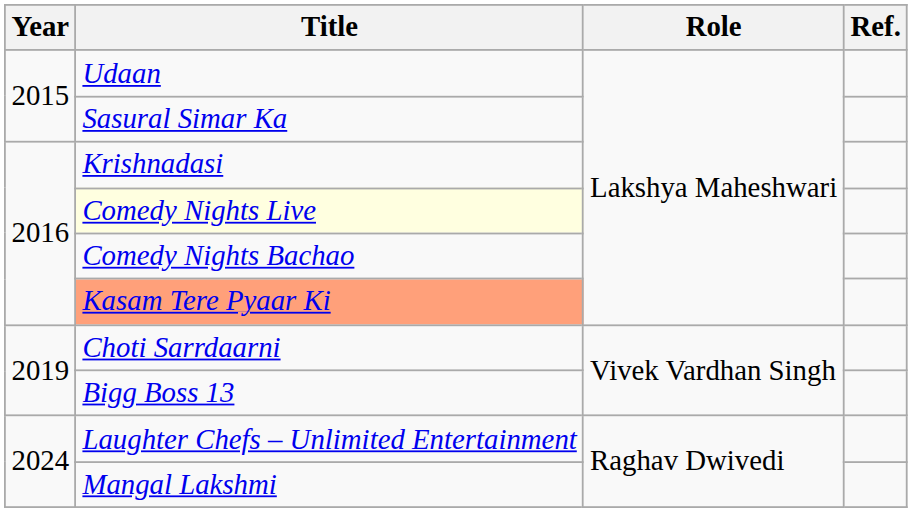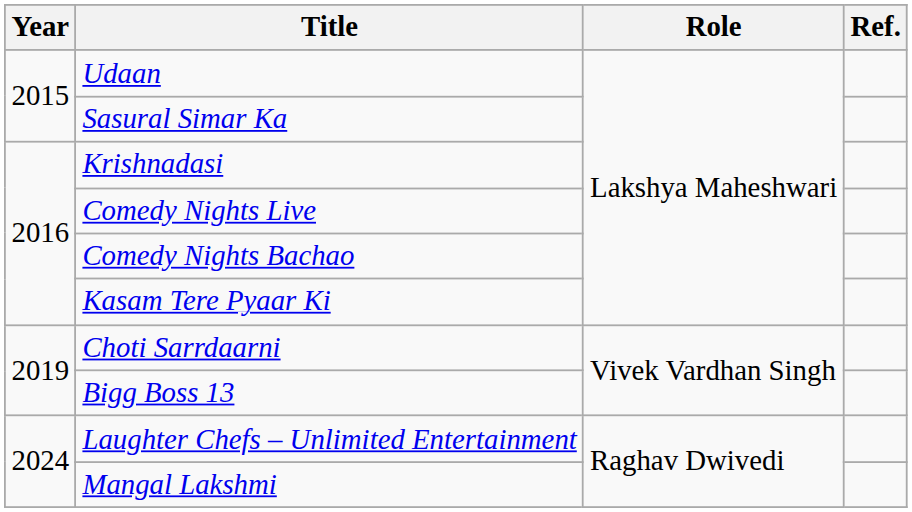(199, 210) lightyellow background -> (199, 210) no background
(207, 301) lightsalmon background -> (207, 301) no background
